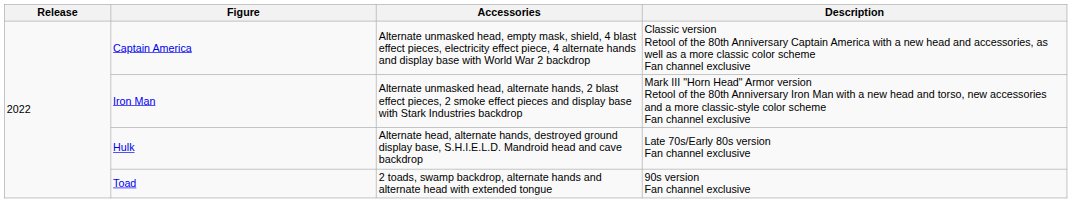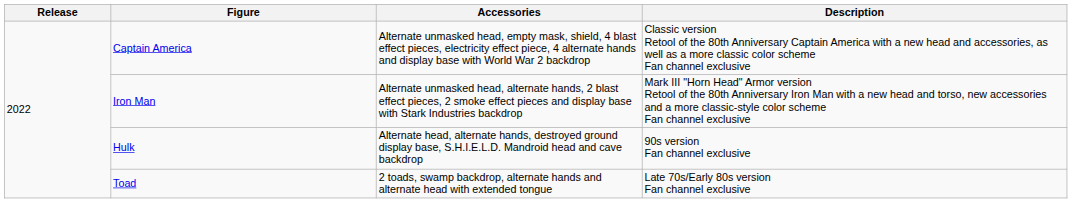(708, 148) Late 70s/Early 80s version Fan channel exclusive -> (697, 148) 90s version Fan channel exclusive
(697, 183) 90s version Fan channel exclusive -> (708, 183) Late 70s/Early 80s version Fan channel exclusive
